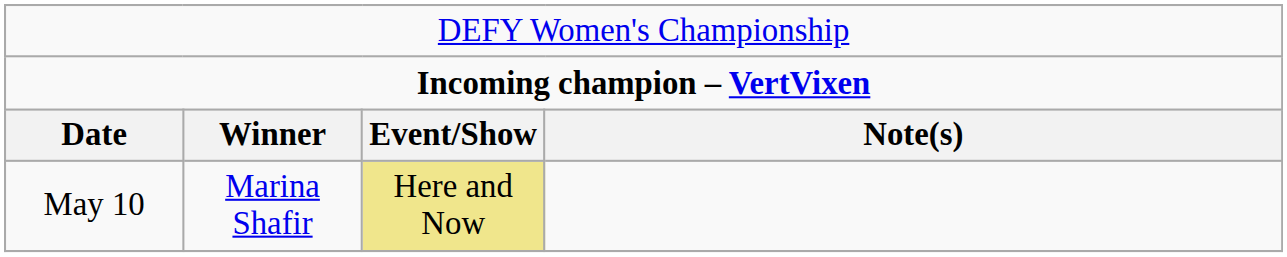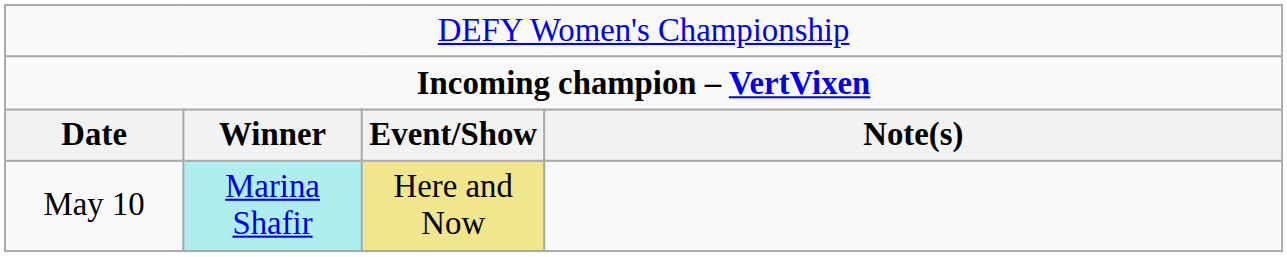(273, 205) no background -> (273, 205) paleturquoise background
